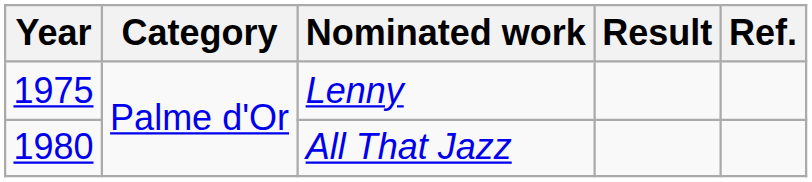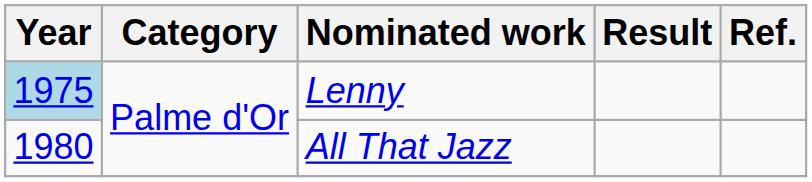(53, 90) no background -> (53, 90) lightblue background
